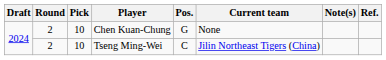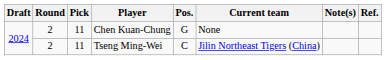(79, 30) 10 -> (79, 30) 11
(79, 47) 10 -> (79, 47) 11
